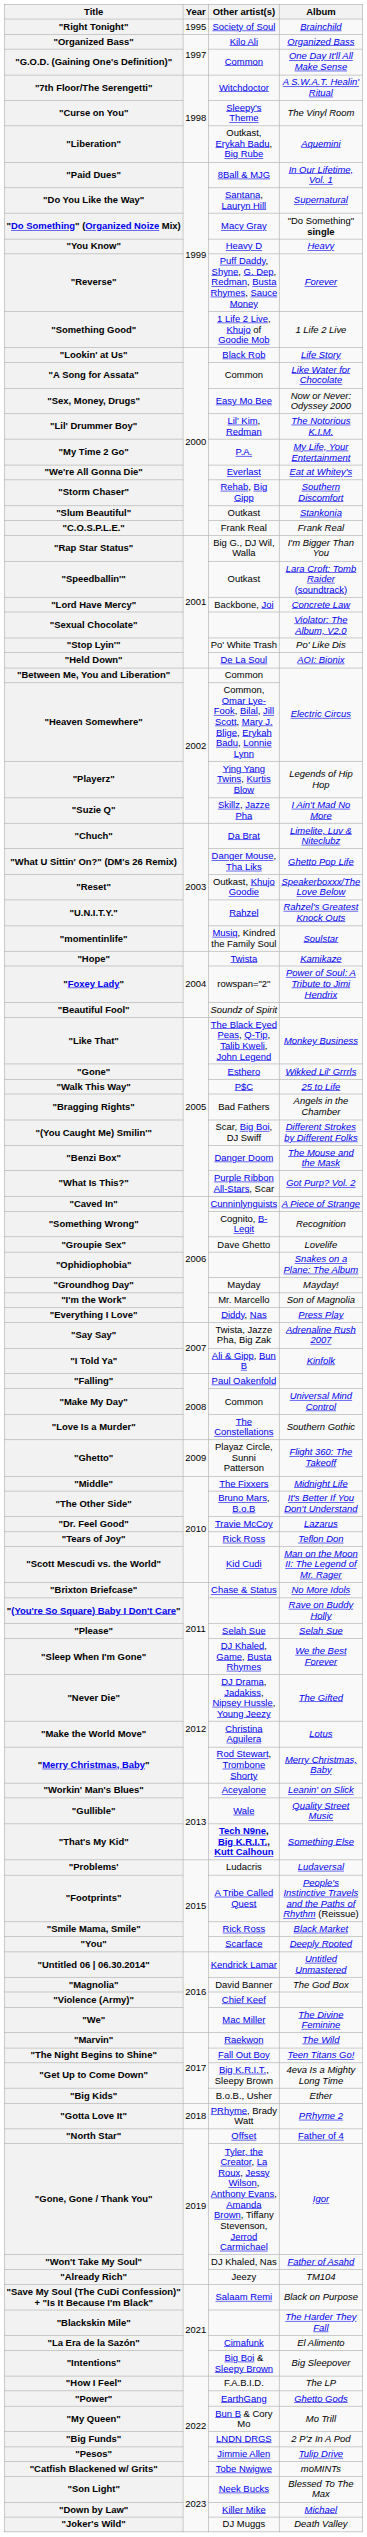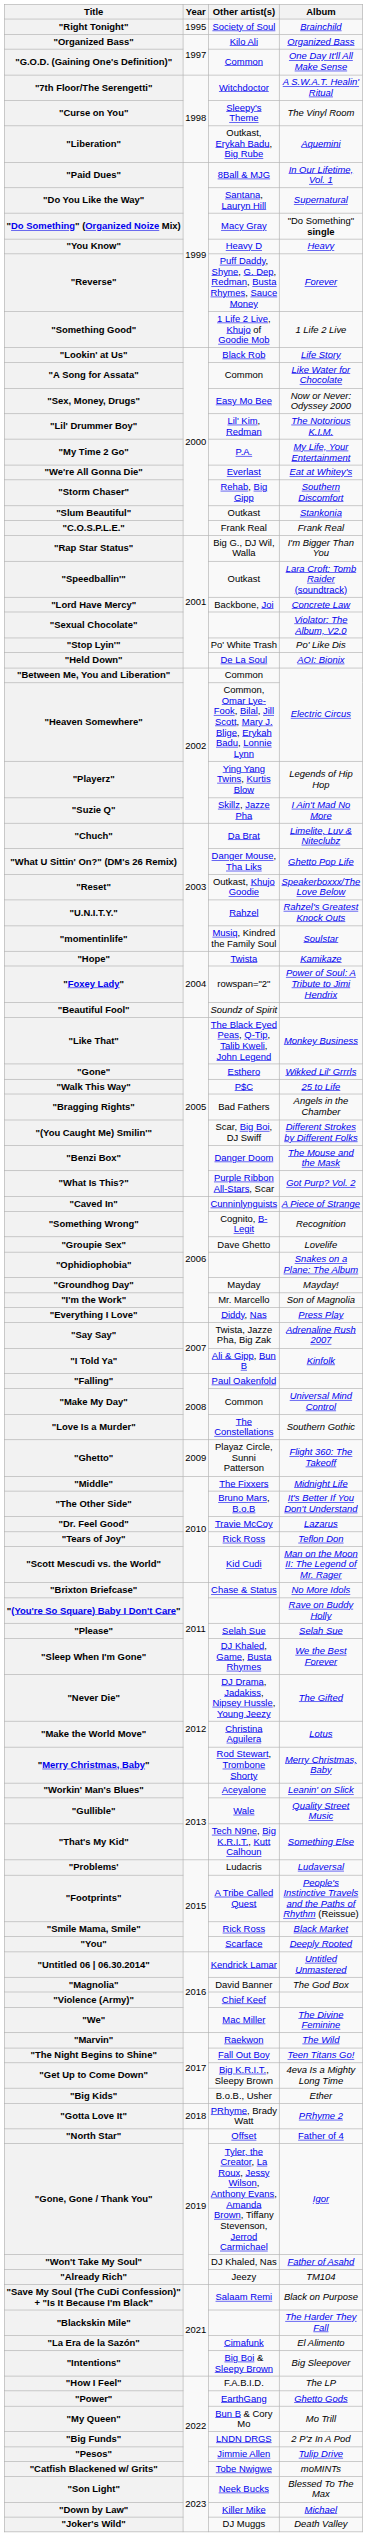(244, 1842) bold -> (244, 1842) normal
